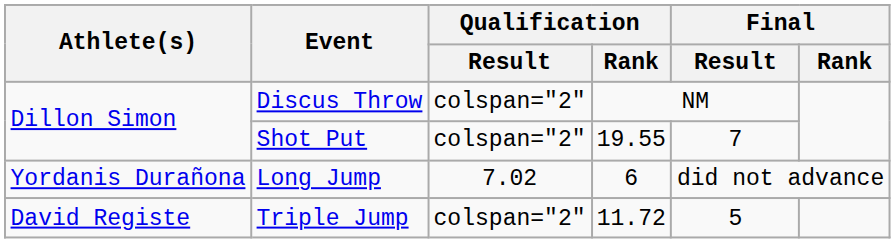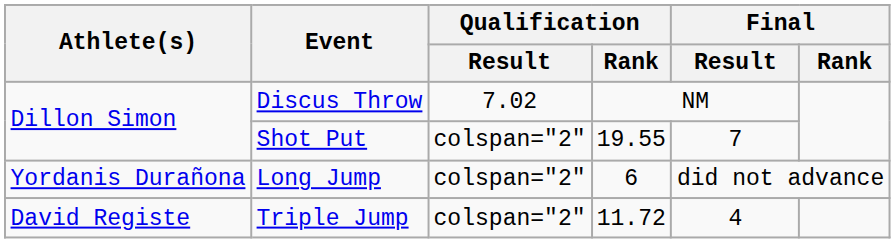(510, 101) colspan="2" -> (510, 101) 7.02
(510, 179) 7.02 -> (510, 179) colspan="2"
(735, 218) 5 -> (735, 218) 4
